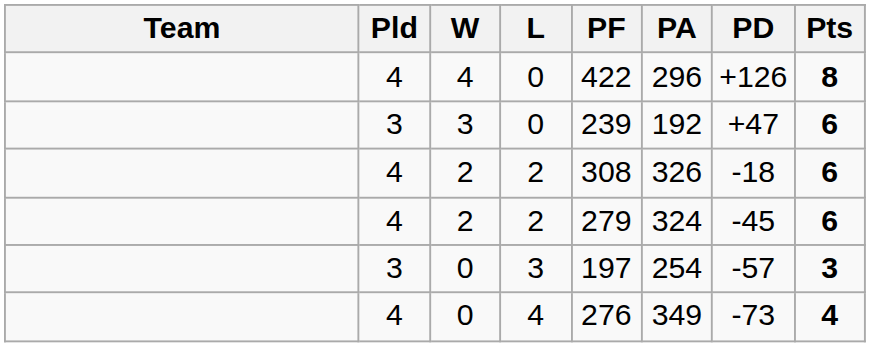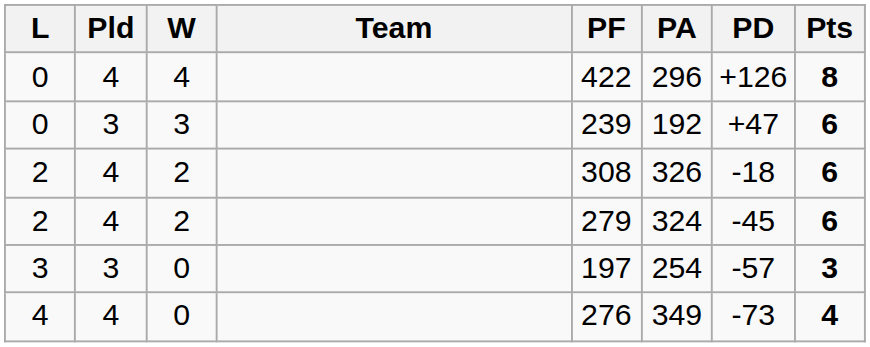columns swapped: (182, 28) <-> (536, 28)
